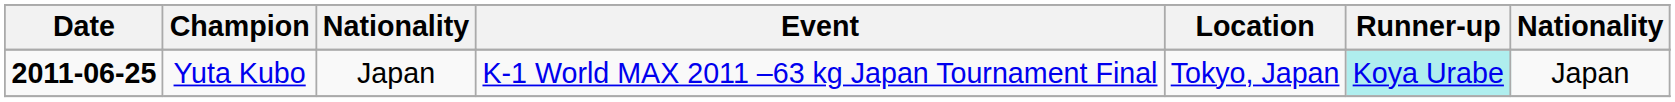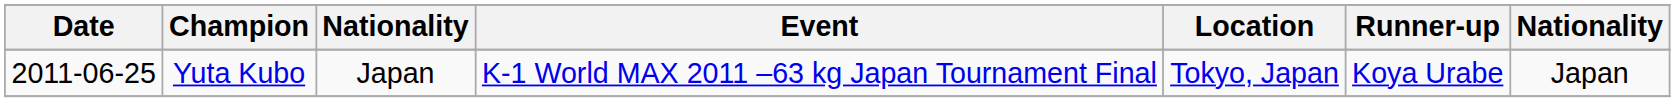(84, 72) bold -> (84, 72) normal
(1428, 72) paleturquoise background -> (1428, 72) no background
